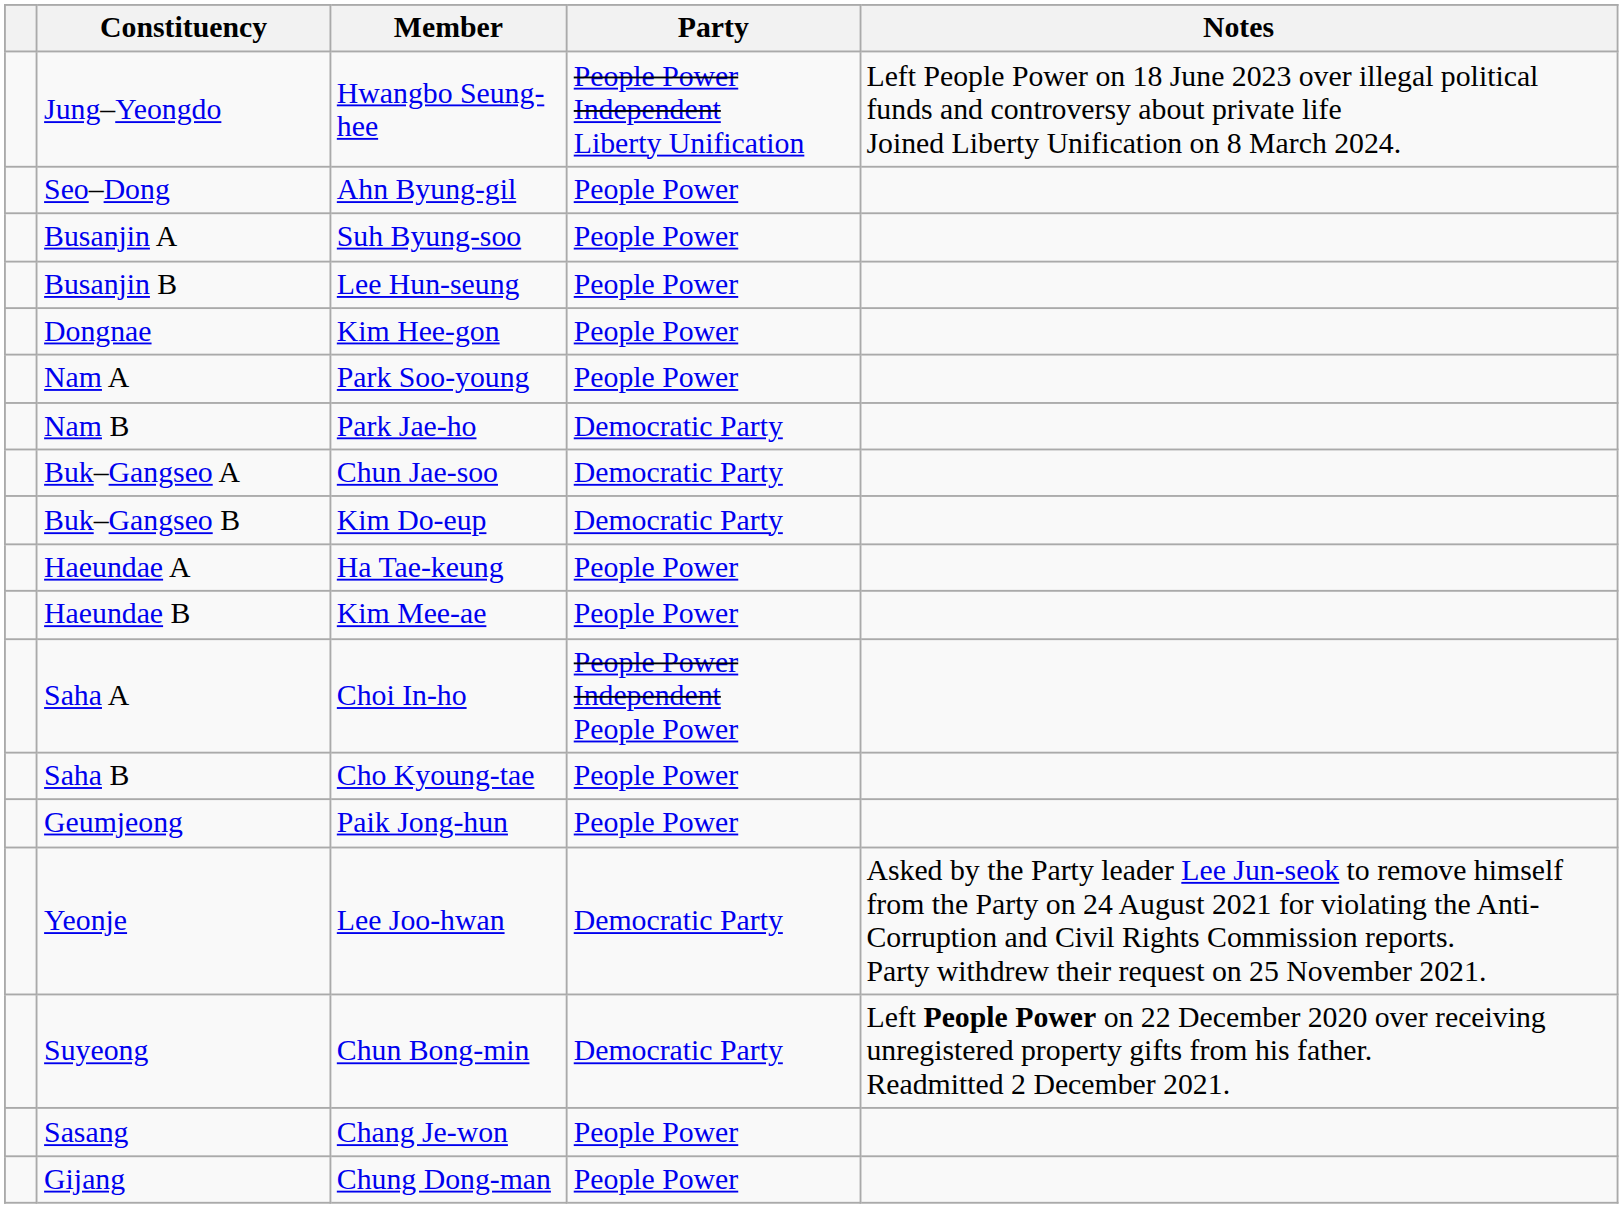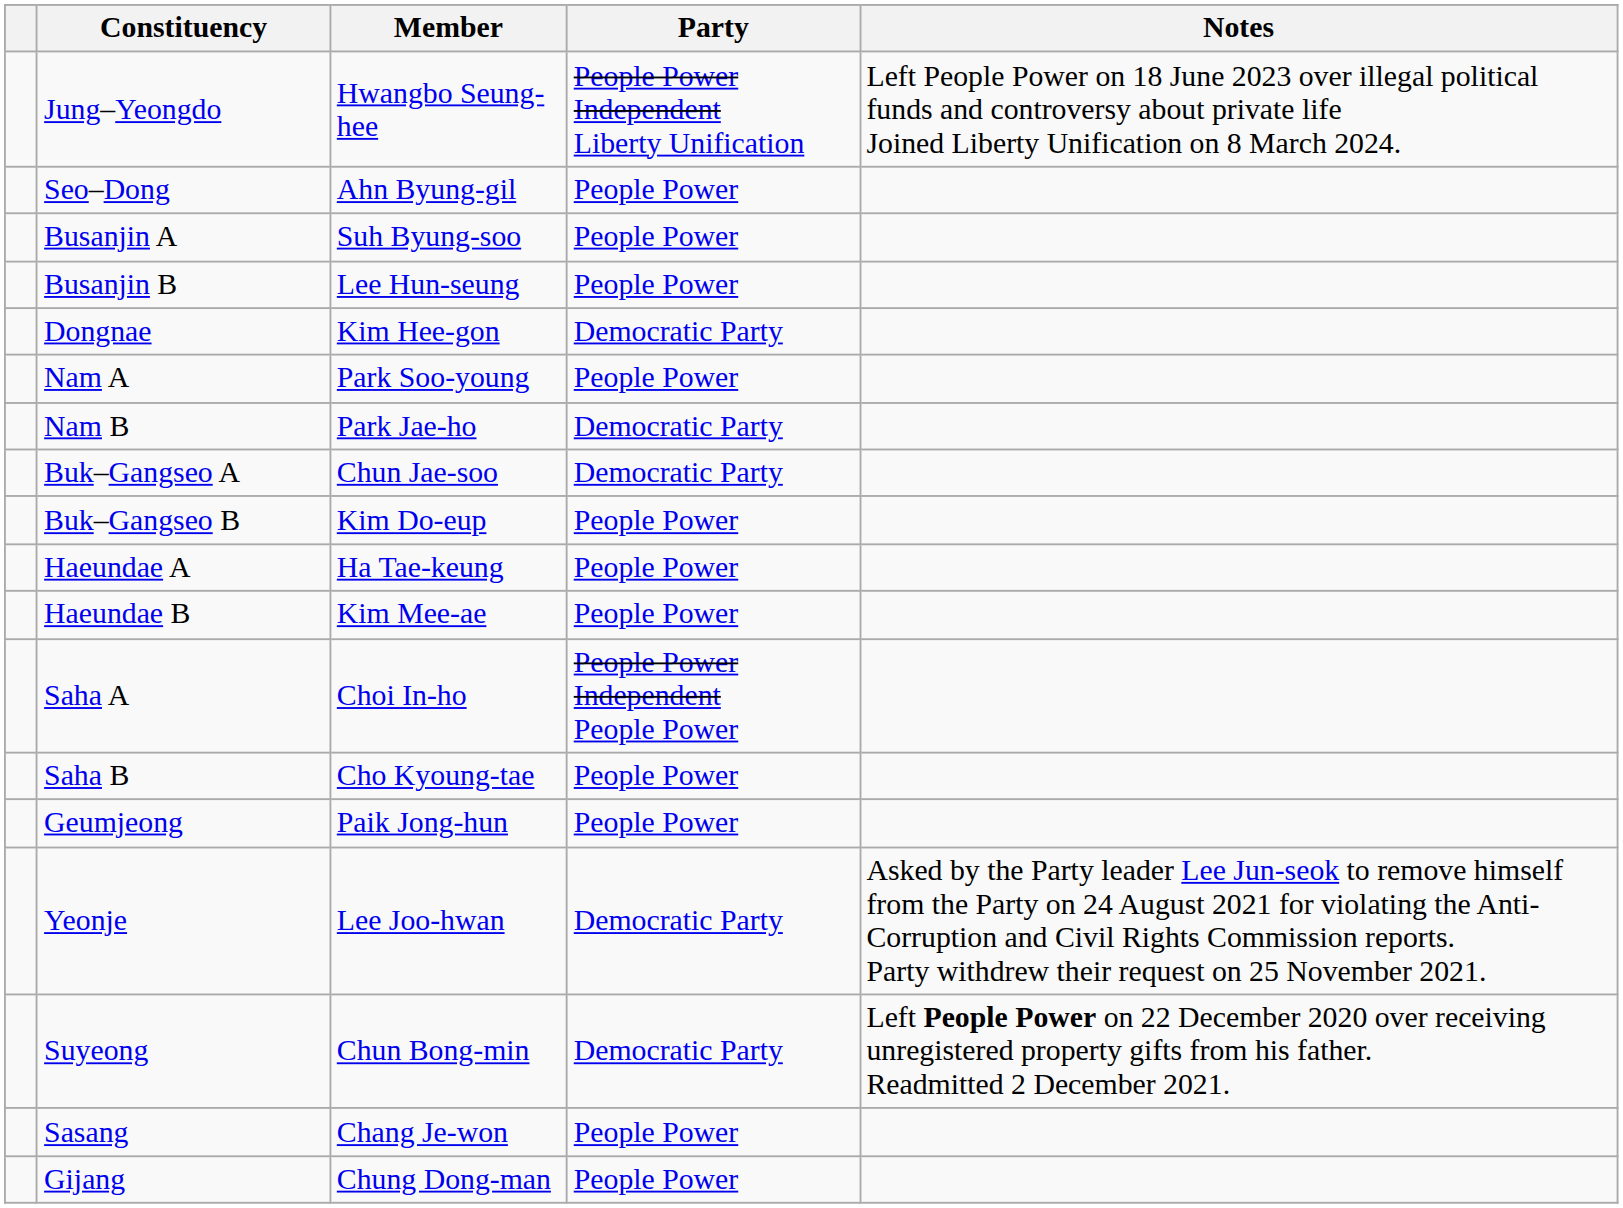(656, 331) People Power -> (678, 331) Democratic Party
(678, 519) Democratic Party -> (656, 519) People Power
